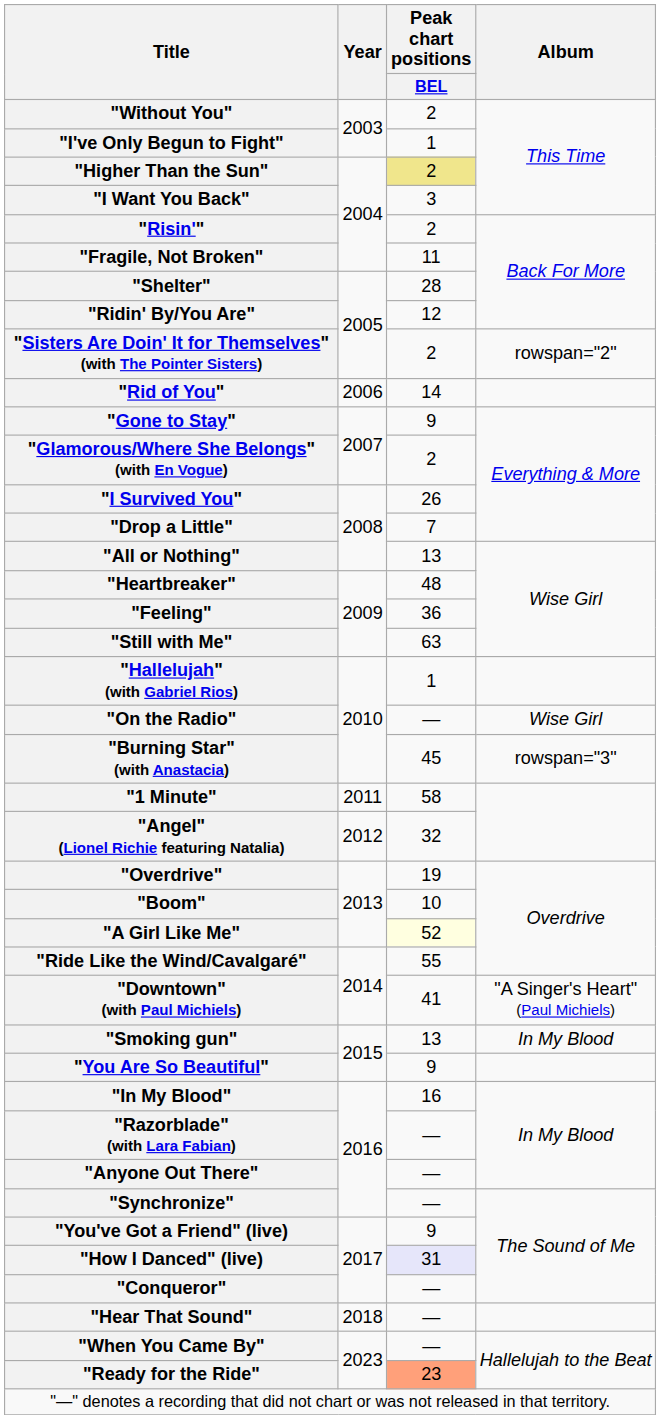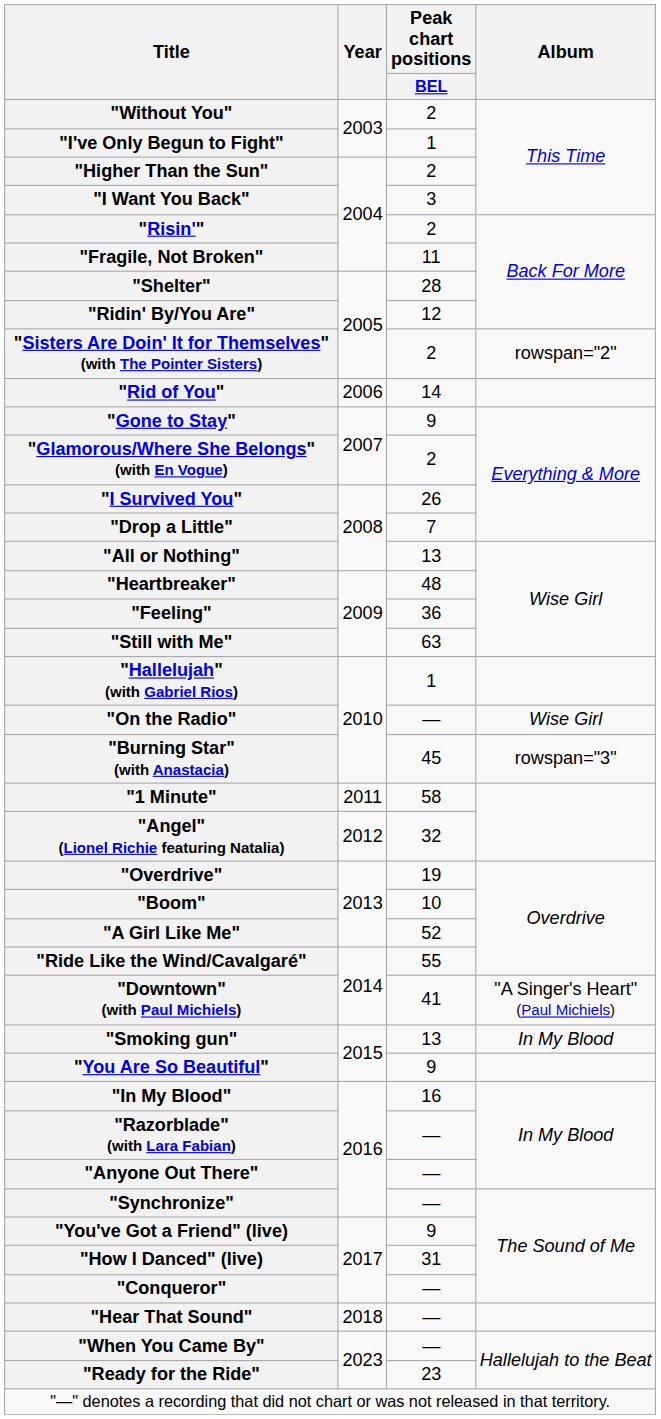(431, 171) khaki background -> (431, 171) no background
(431, 932) lightyellow background -> (431, 932) no background
(431, 1259) lavender background -> (431, 1259) no background
(431, 1374) lightsalmon background -> (431, 1374) no background
